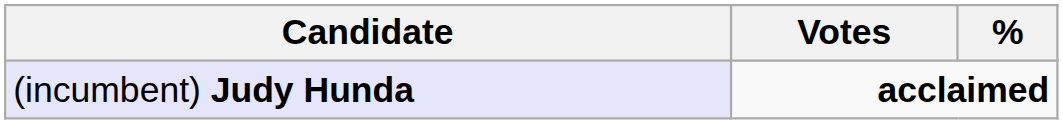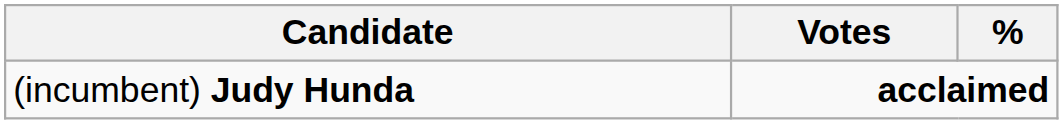(214, 88) lavender background -> (214, 88) no background
